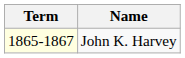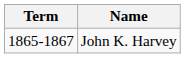(41, 40) lightyellow background -> (41, 40) no background
